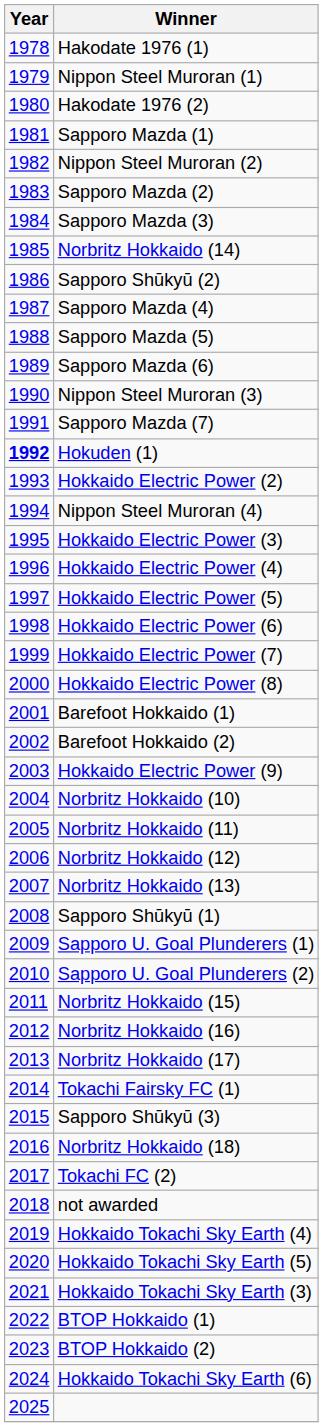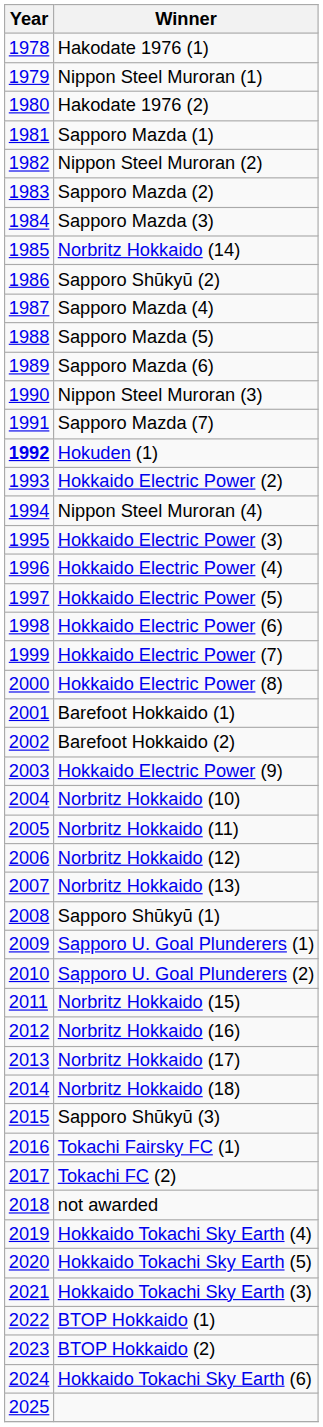(149, 1089) Tokachi Fairsky FC (1) -> (149, 1089) Norbritz Hokkaido (18)
(149, 1147) Norbritz Hokkaido (18) -> (149, 1147) Tokachi Fairsky FC (1)
